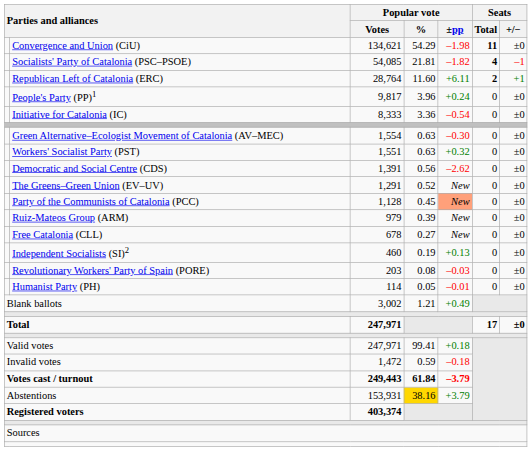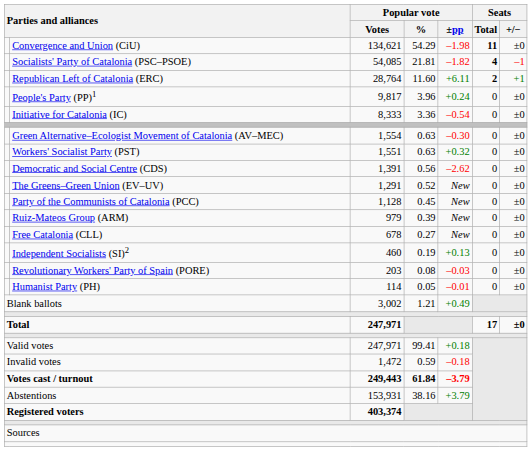(460, 201) lightsalmon background -> (460, 201) no background
(424, 395) gold background -> (424, 395) no background
